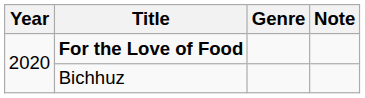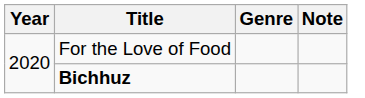(151, 48) bold -> (145, 48) normal
(92, 78) normal -> (95, 78) bold
